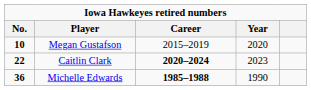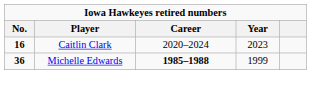- row: (85, 45)
(19, 61) 22 -> (19, 45) 16
(186, 61) bold -> (186, 45) normal
(258, 77) 1990 -> (258, 61) 1999
